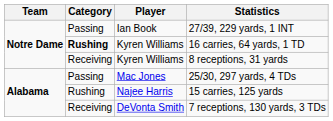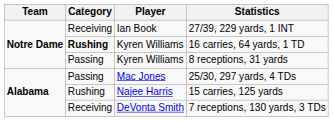(86, 28) Passing -> (90, 28) Receiving
(90, 60) Receiving -> (86, 60) Passing
